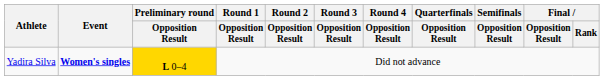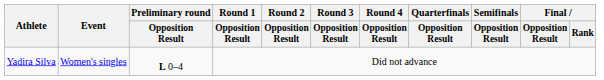(95, 61) bold -> (93, 61) normal
(174, 67) gold background -> (171, 67) no background
